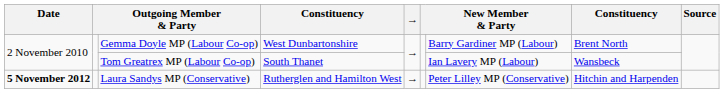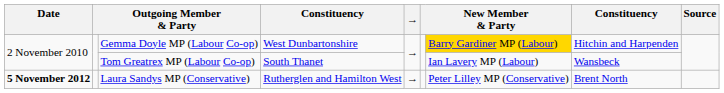(493, 43) no background -> (493, 43) gold background
(601, 43) Brent North -> (626, 43) Hitchin and Harpenden
(626, 79) Hitchin and Harpenden -> (601, 79) Brent North
